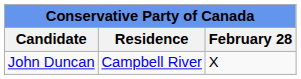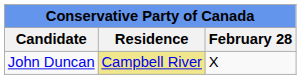(152, 62) no background -> (152, 62) khaki background
